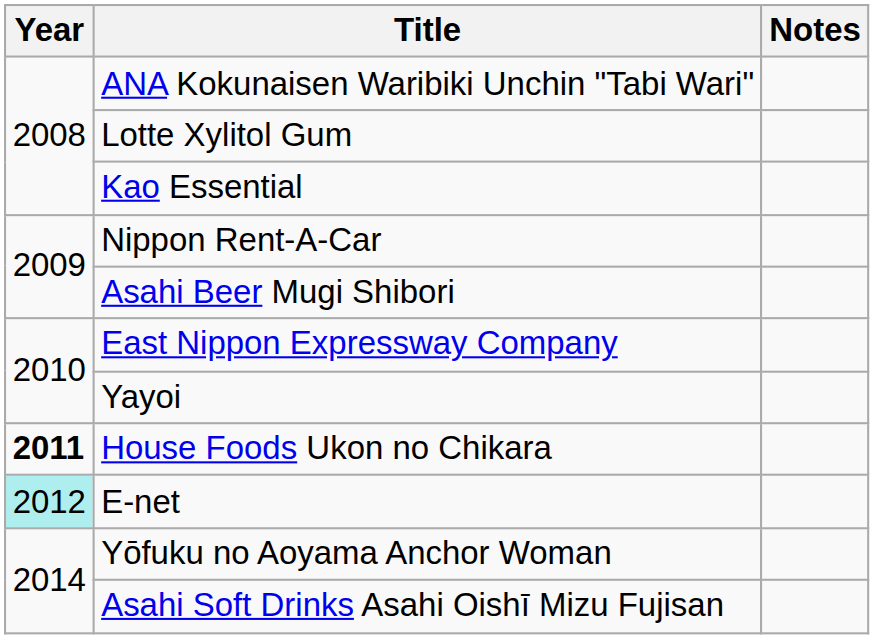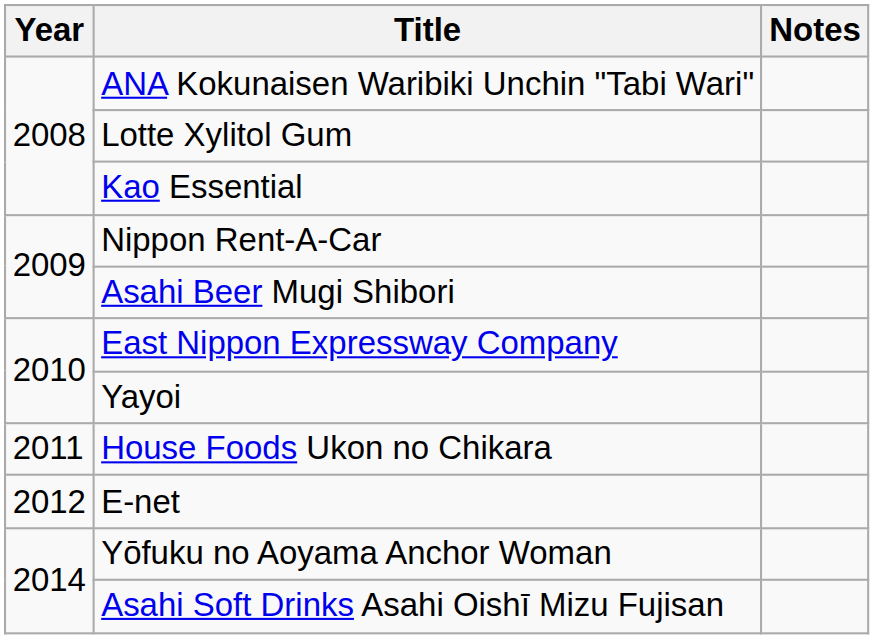(48, 448) bold -> (48, 448) normal
(49, 501) paleturquoise background -> (49, 501) no background
